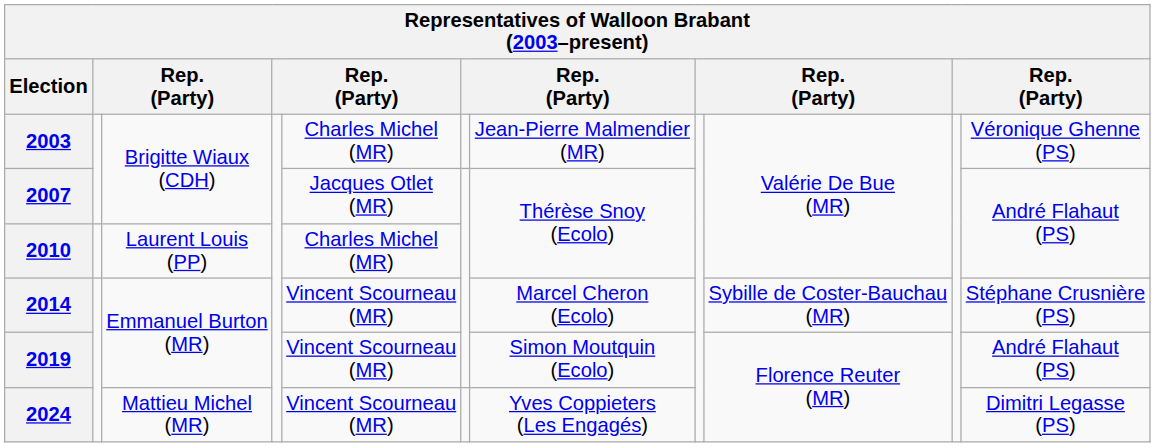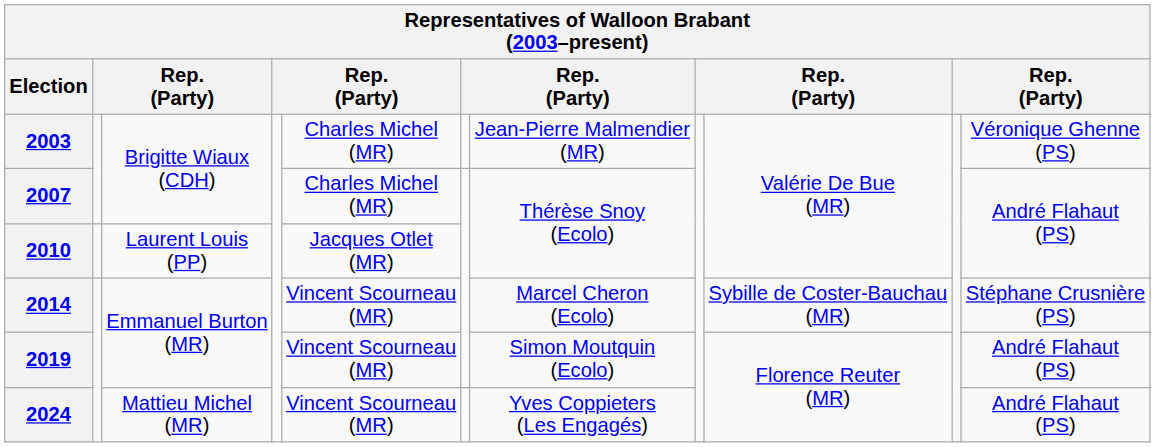(371, 195) Jacques Otlet (MR) -> (371, 195) Charles Michel (MR)
(371, 250) Charles Michel (MR) -> (371, 250) Jacques Otlet (MR)
(1055, 414) Dimitri Legasse (PS) -> (1055, 414) André Flahaut (PS)
